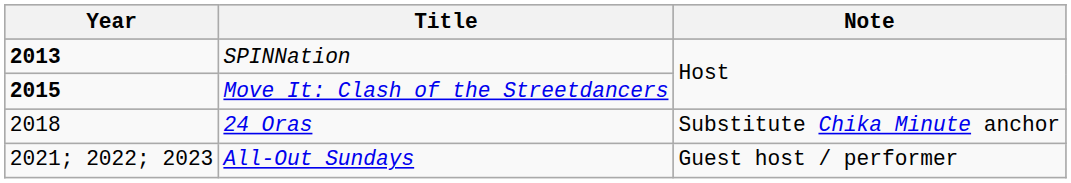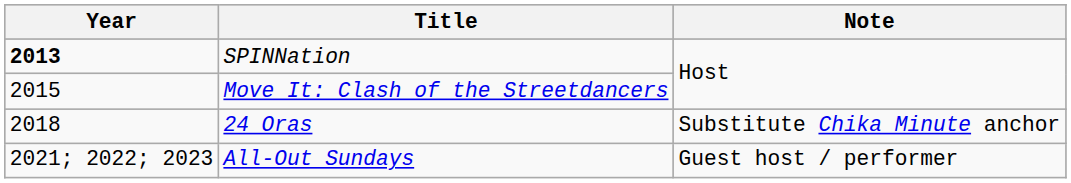(35, 91) bold -> (35, 91) normal
